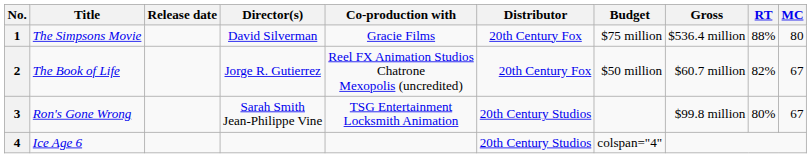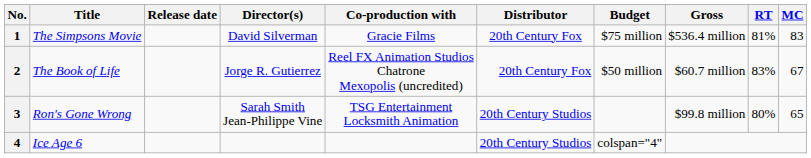(764, 35) 88% -> (764, 35) 81%
(797, 35) 80 -> (797, 35) 83
(764, 71) 82% -> (764, 71) 83%
(797, 114) 67 -> (797, 114) 65
